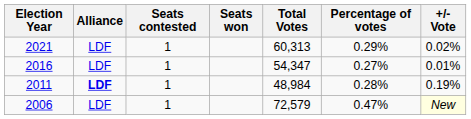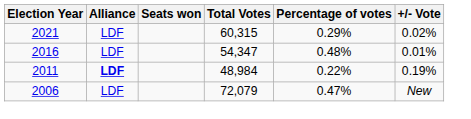- column: (168, 20)
(292, 47) 60,313 -> (239, 33) 60,315
(371, 66) 0.27% -> (334, 52) 0.48%
(371, 85) 0.28% -> (334, 71) 0.22%
(292, 104) 72,579 -> (239, 91) 72,079
(443, 104) lightyellow background -> (419, 91) no background
